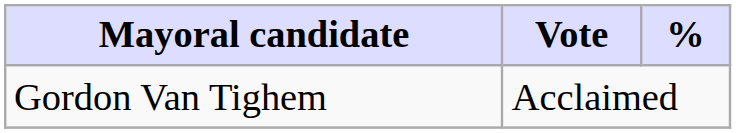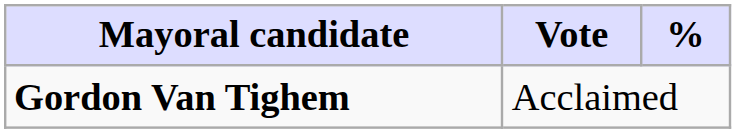(171, 95) normal -> (182, 95) bold
